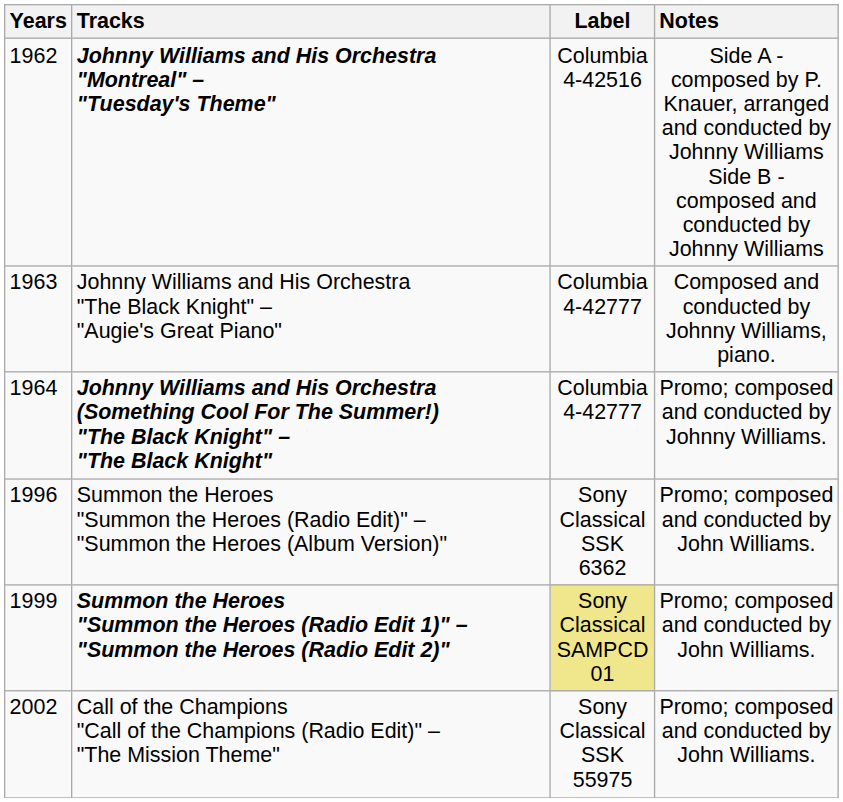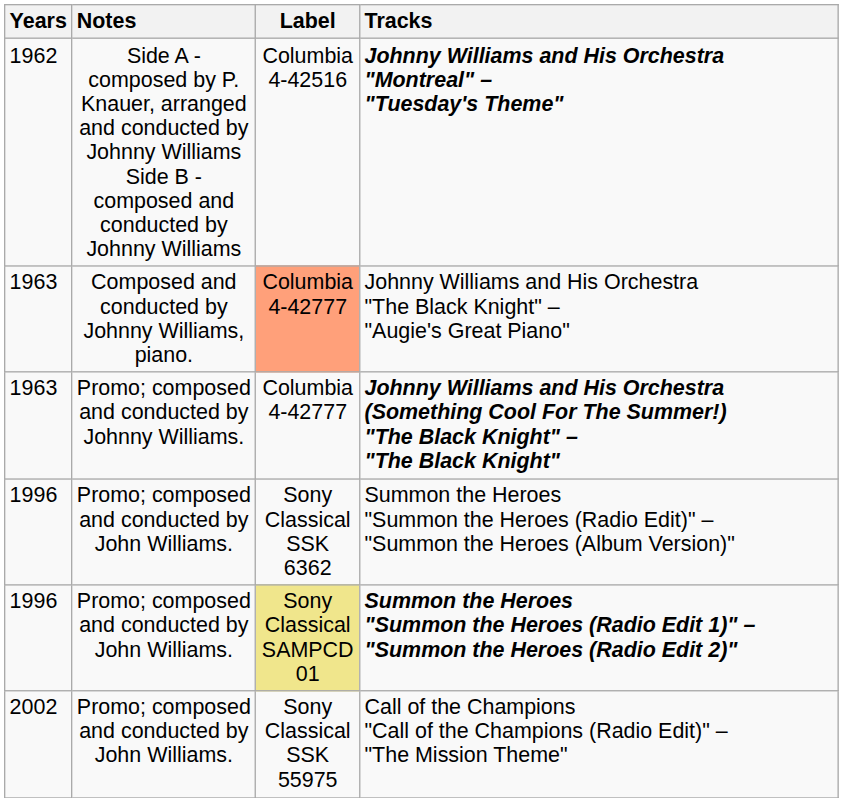columns swapped: (111, 21) <-> (689, 21)
(603, 294) no background -> (308, 294) lightsalmon background
(33, 388) 1964 -> (33, 388) 1963
(33, 601) 1999 -> (33, 601) 1996
